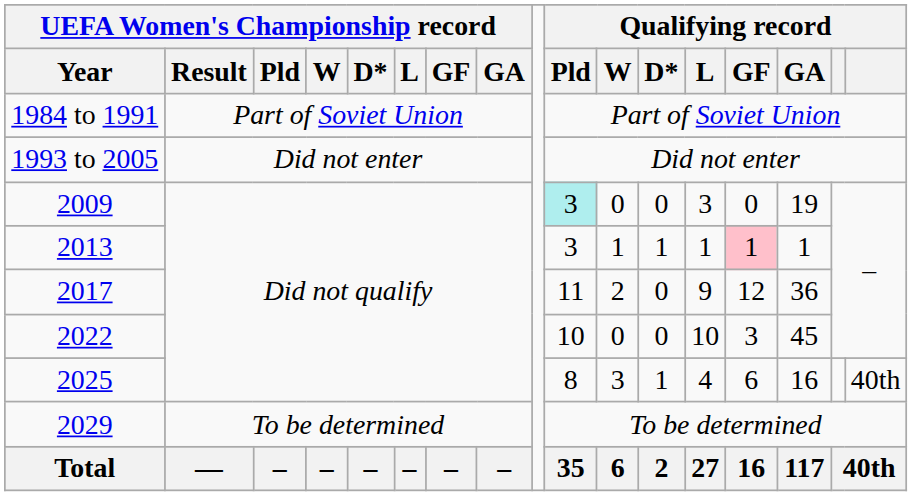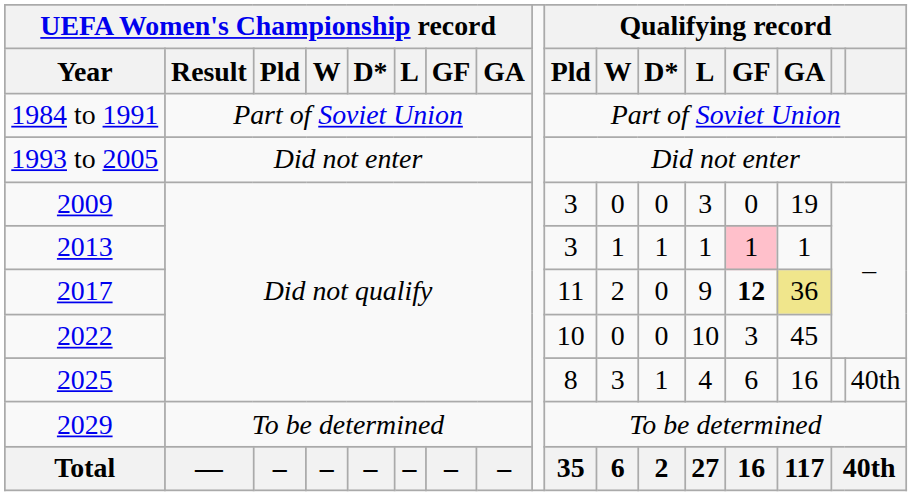(571, 203) paleturquoise background -> (571, 203) no background
(751, 291) normal -> (751, 291) bold
(804, 291) no background -> (804, 291) khaki background
